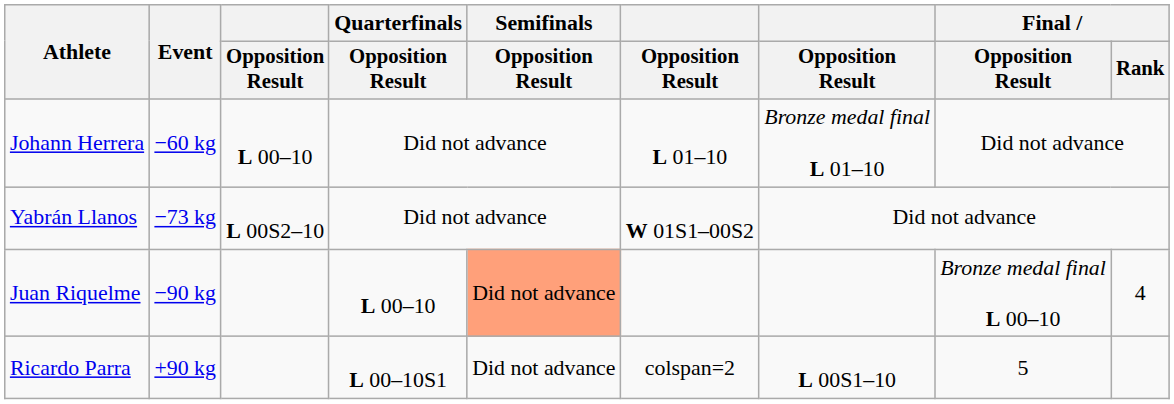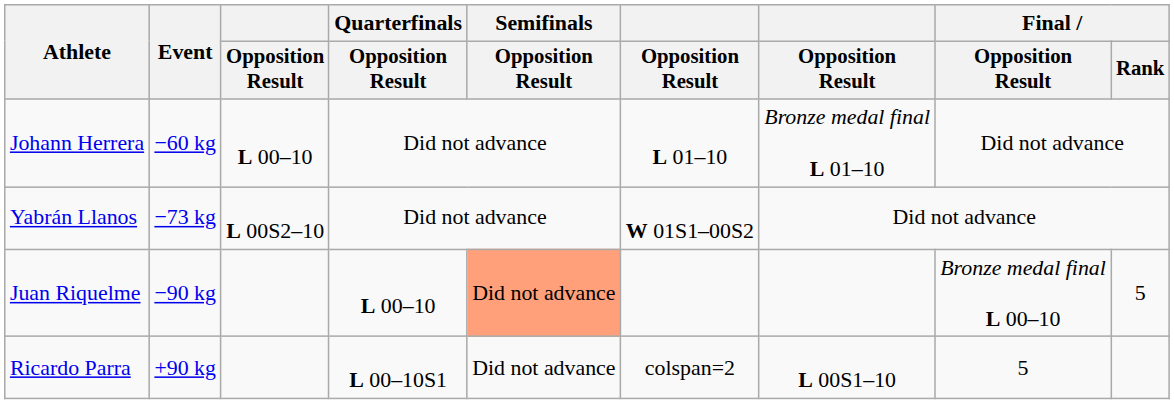(1140, 293) 4 -> (1140, 293) 5
